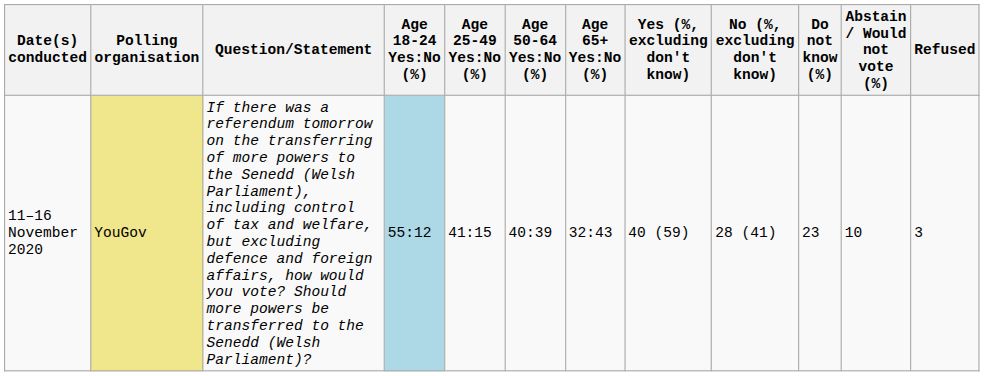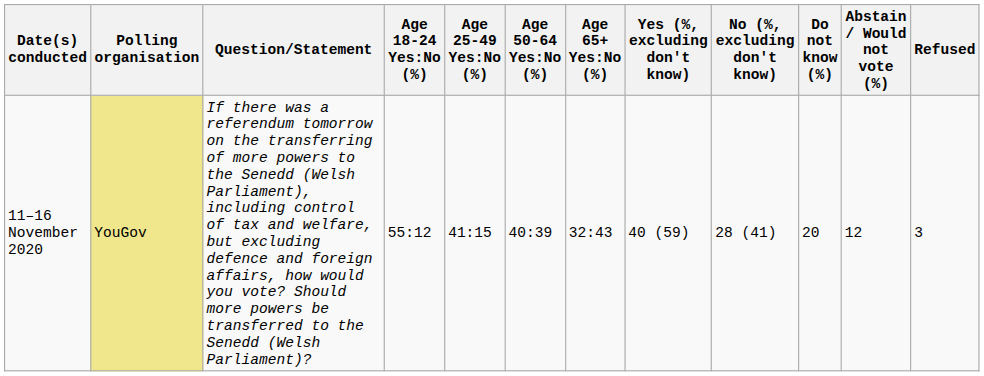(410, 233) lightblue background -> (410, 233) no background
(811, 233) 23 -> (811, 233) 20
(853, 233) 10 -> (853, 233) 12
